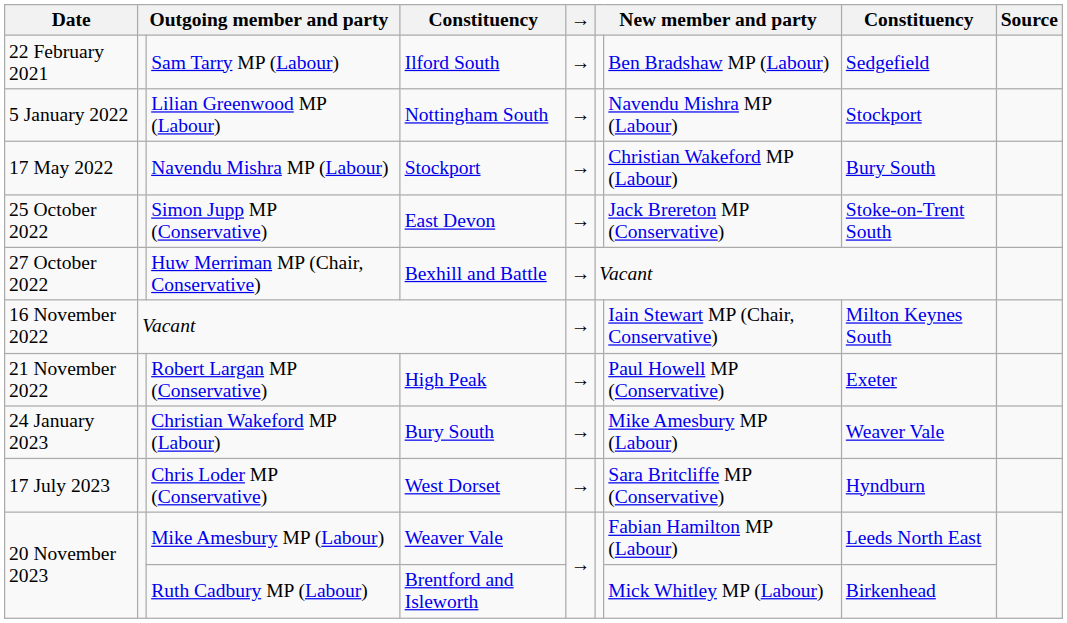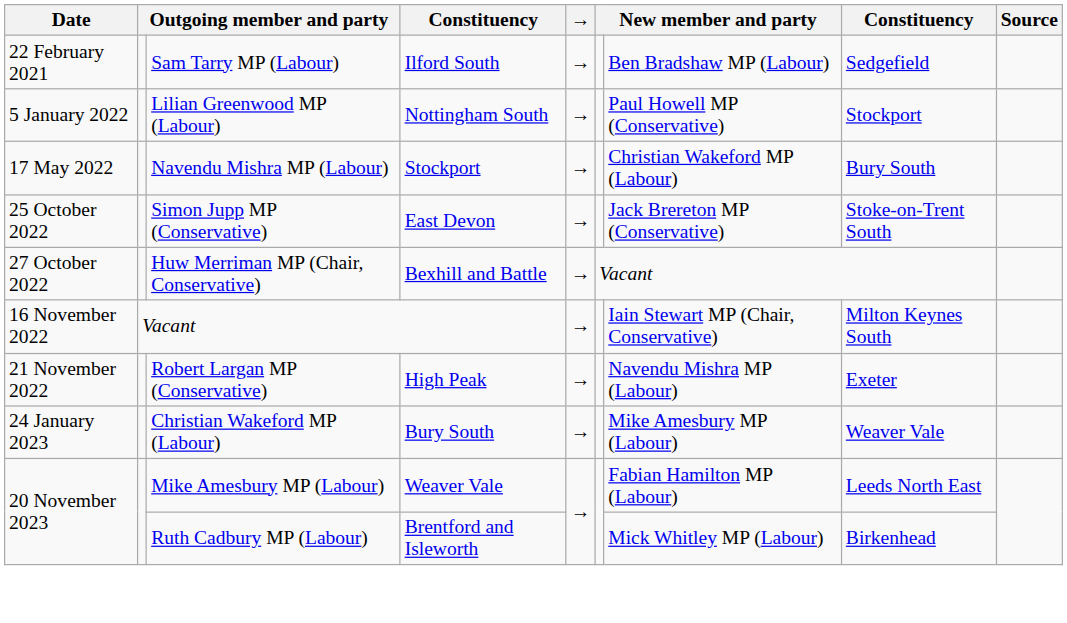(690, 114) Navendu Mishra MP (Labour) -> (673, 114) Paul Howell MP (Conservative)
(673, 379) Paul Howell MP (Conservative) -> (690, 379) Navendu Mishra MP (Labour)
- row: (215, 485)
